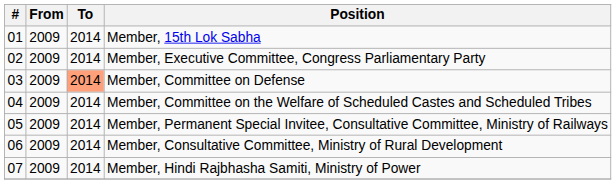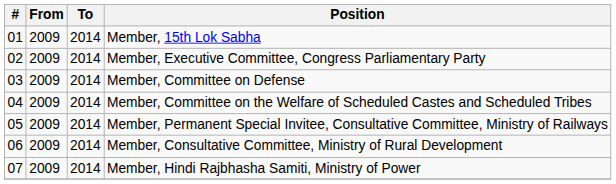(85, 80) lightsalmon background -> (85, 80) no background
